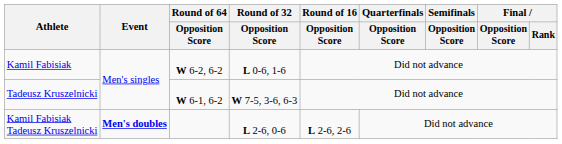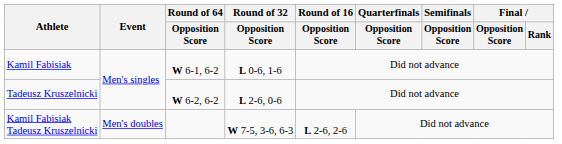(199, 71) W 6-2, 6-2 -> (195, 71) W 6-1, 6-2
(199, 101) W 6-1, 6-2 -> (195, 101) W 6-2, 6-2
(264, 101) W 7-5, 3-6, 6-3 -> (260, 101) L 2-6, 0-6
(135, 124) bold -> (133, 124) normal
(264, 130) L 2-6, 0-6 -> (260, 130) W 7-5, 3-6, 6-3
